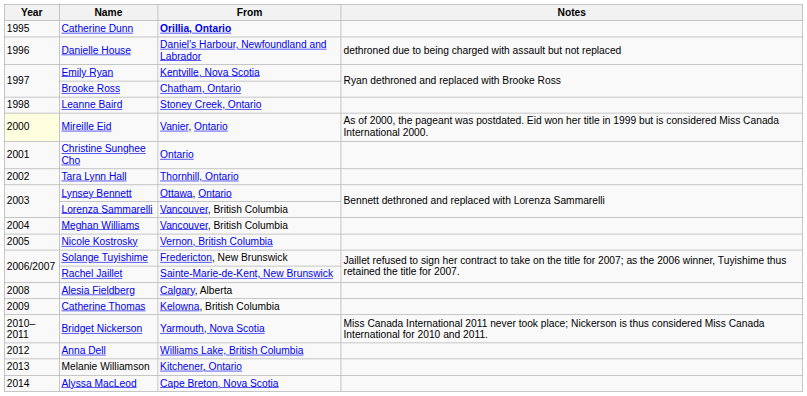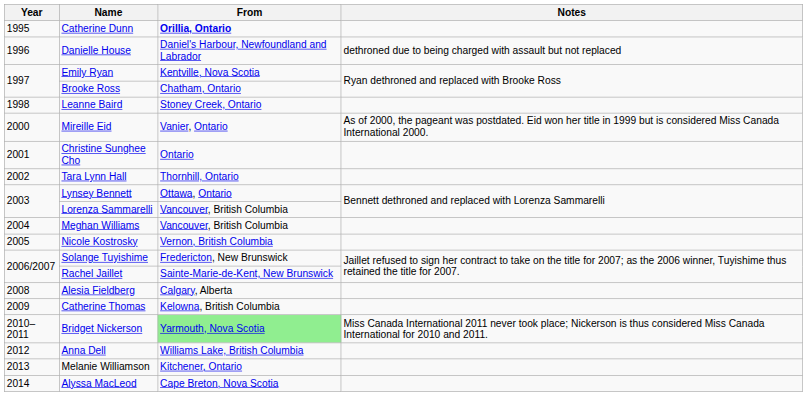(18, 127) lightyellow background -> (18, 127) no background
(212, 329) no background -> (212, 329) lightgreen background
